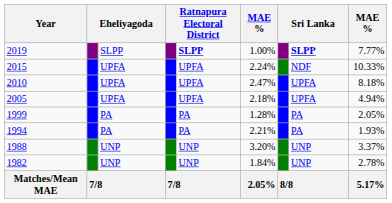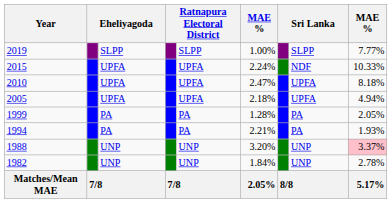(191, 51) bold -> (190, 51) normal
(303, 51) bold -> (303, 51) normal
(371, 147) no background -> (371, 147) pink background
